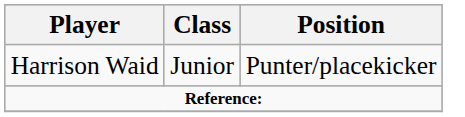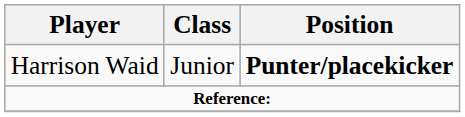(341, 65) normal -> (350, 65) bold
